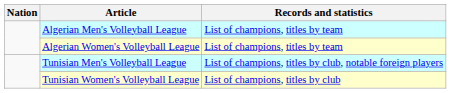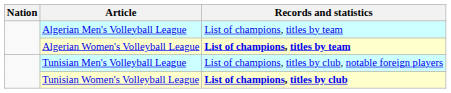(274, 46) normal -> (277, 46) bold
(272, 79) normal -> (276, 79) bold
